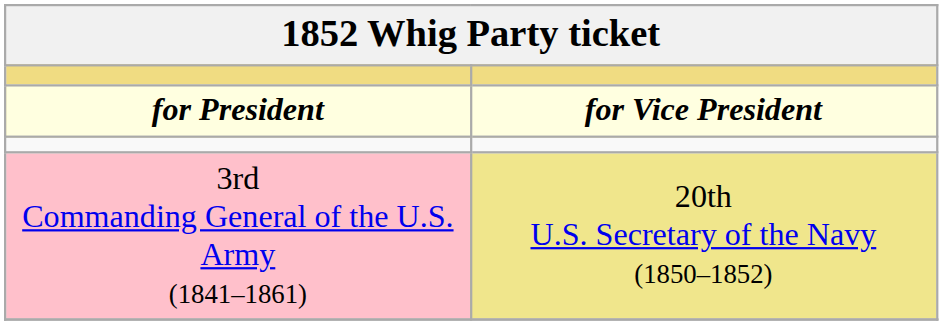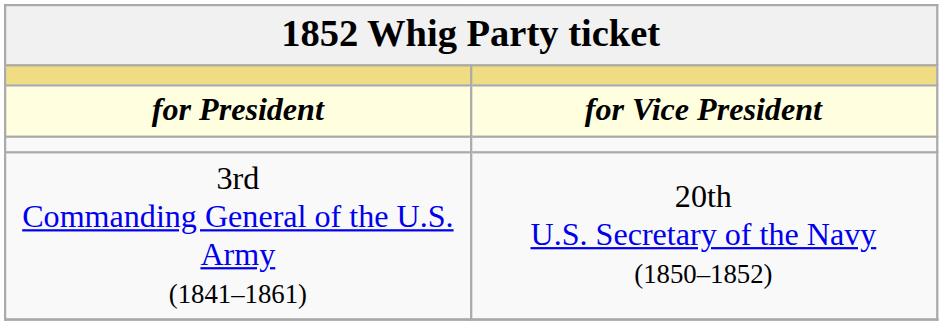(238, 235) pink background -> (238, 235) no background
(703, 235) khaki background -> (703, 235) no background
